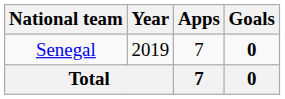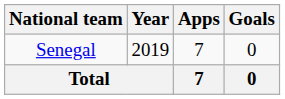(252, 49) bold -> (252, 49) normal
